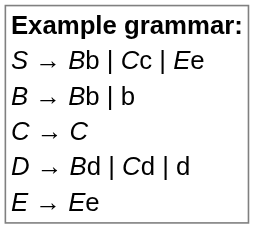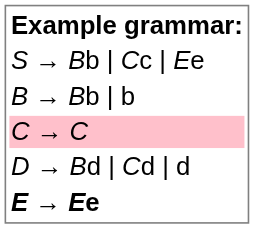(50, 131) no background -> (50, 131) pink background
(55, 202) normal -> (55, 202) bold
